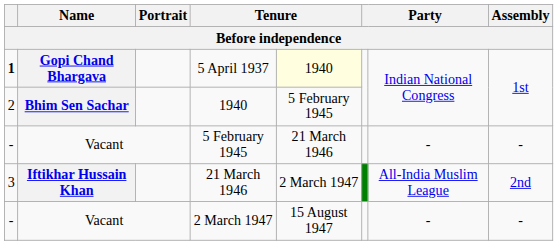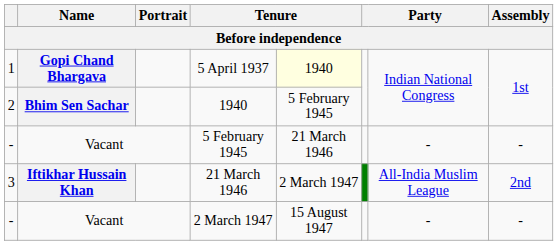(11, 68) bold -> (11, 68) normal
